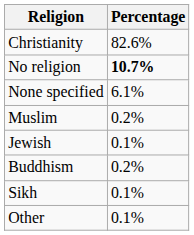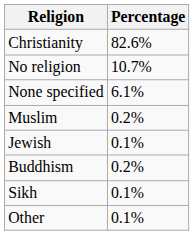(133, 67) bold -> (131, 67) normal
